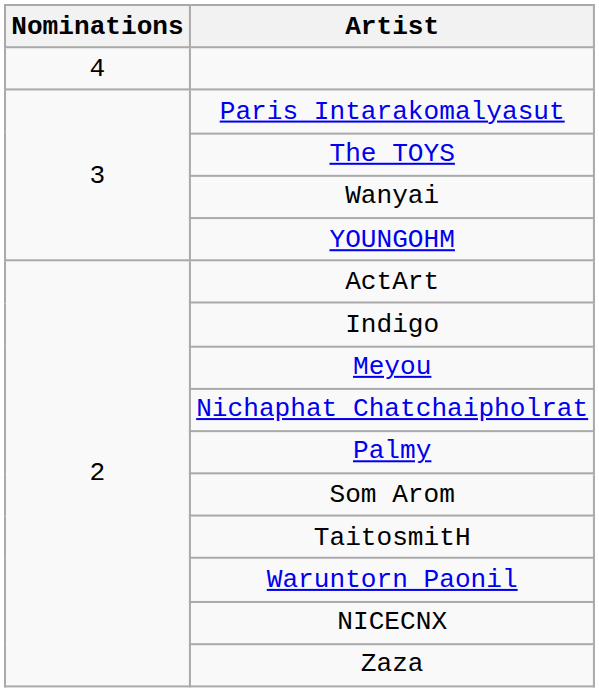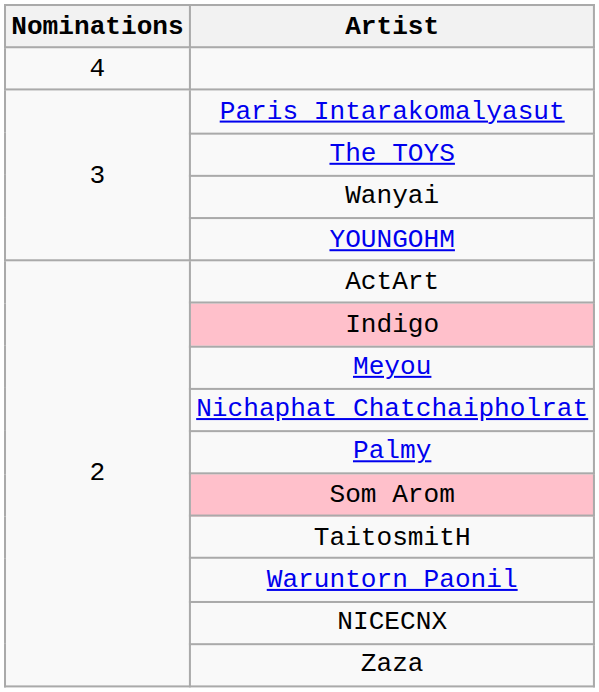(392, 324) no background -> (392, 324) pink background
(392, 495) no background -> (392, 495) pink background
